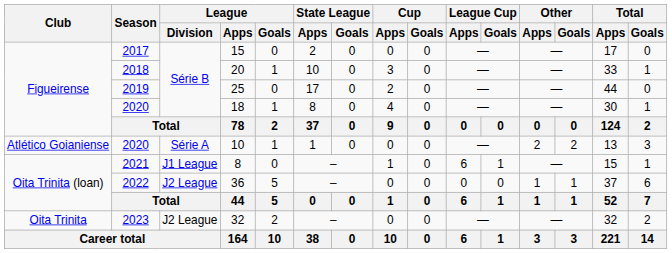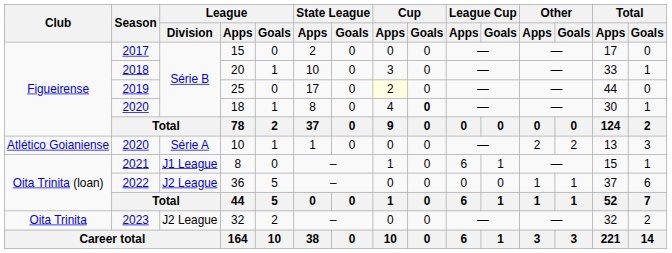(390, 88) no background -> (390, 88) lightyellow background
(427, 107) normal -> (427, 107) bold
